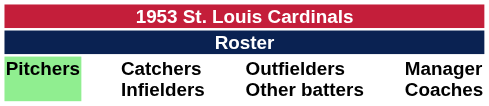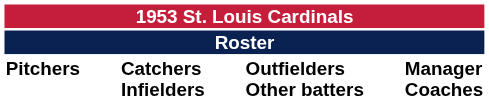(43, 68) lightgreen background -> (43, 68) no background
